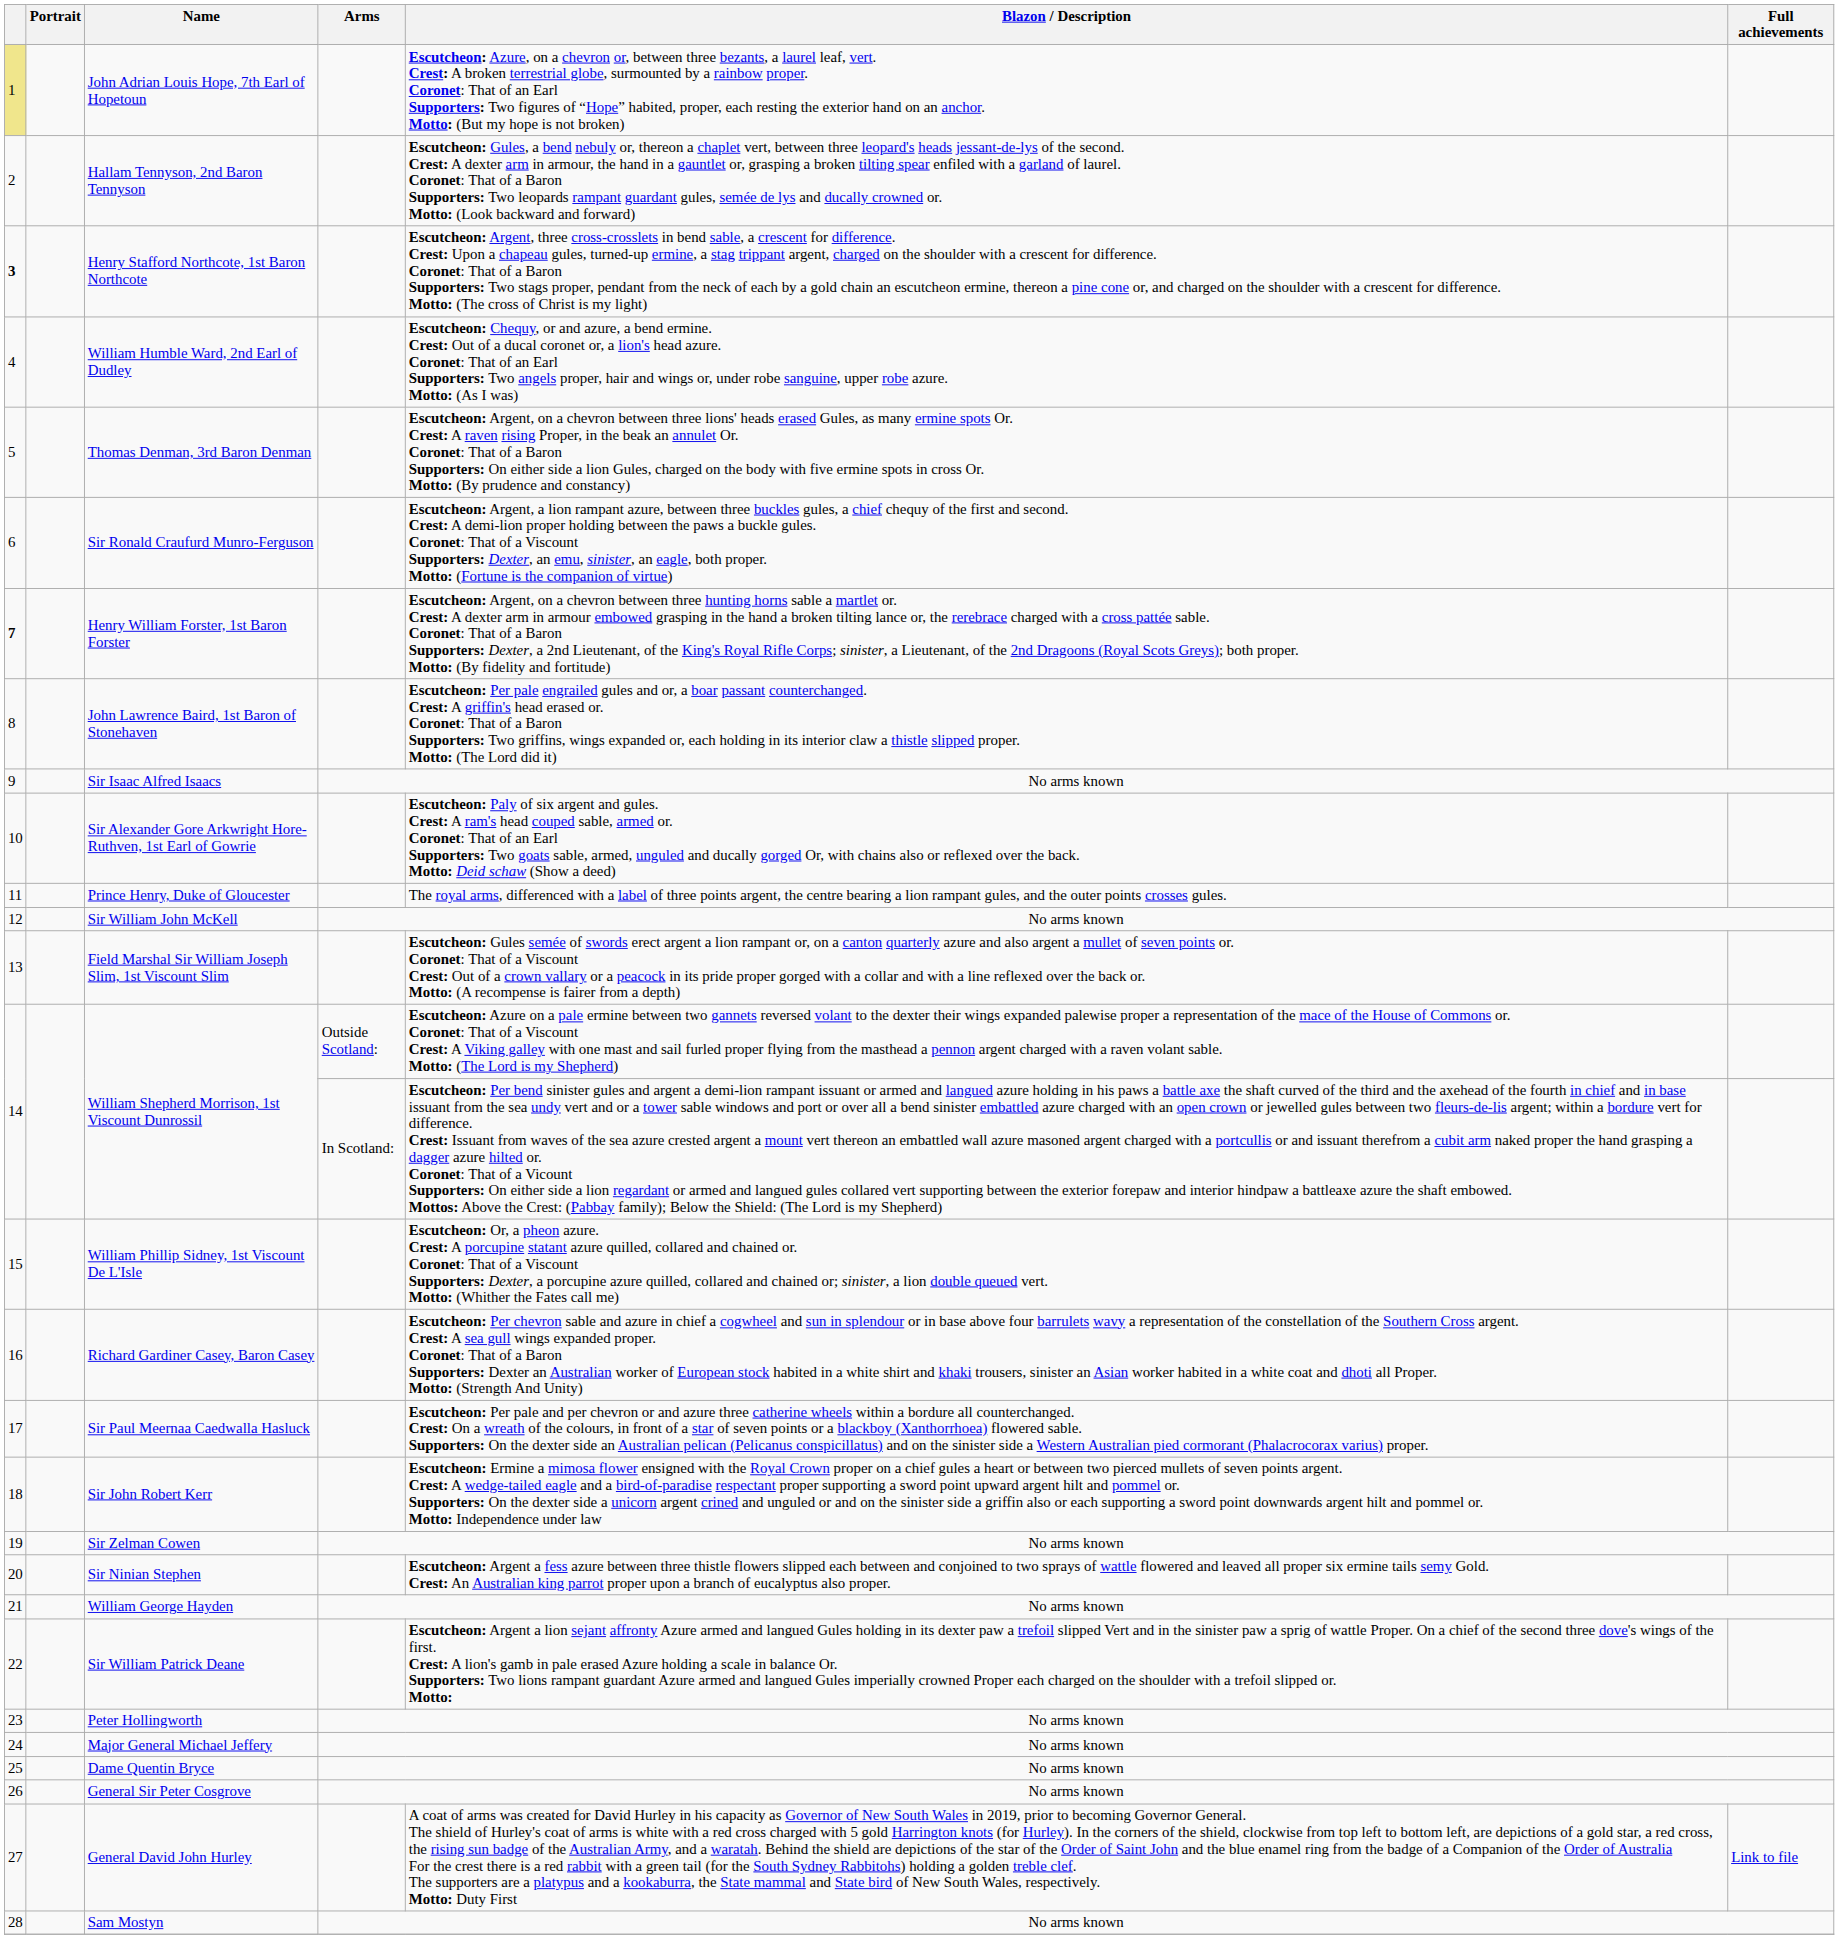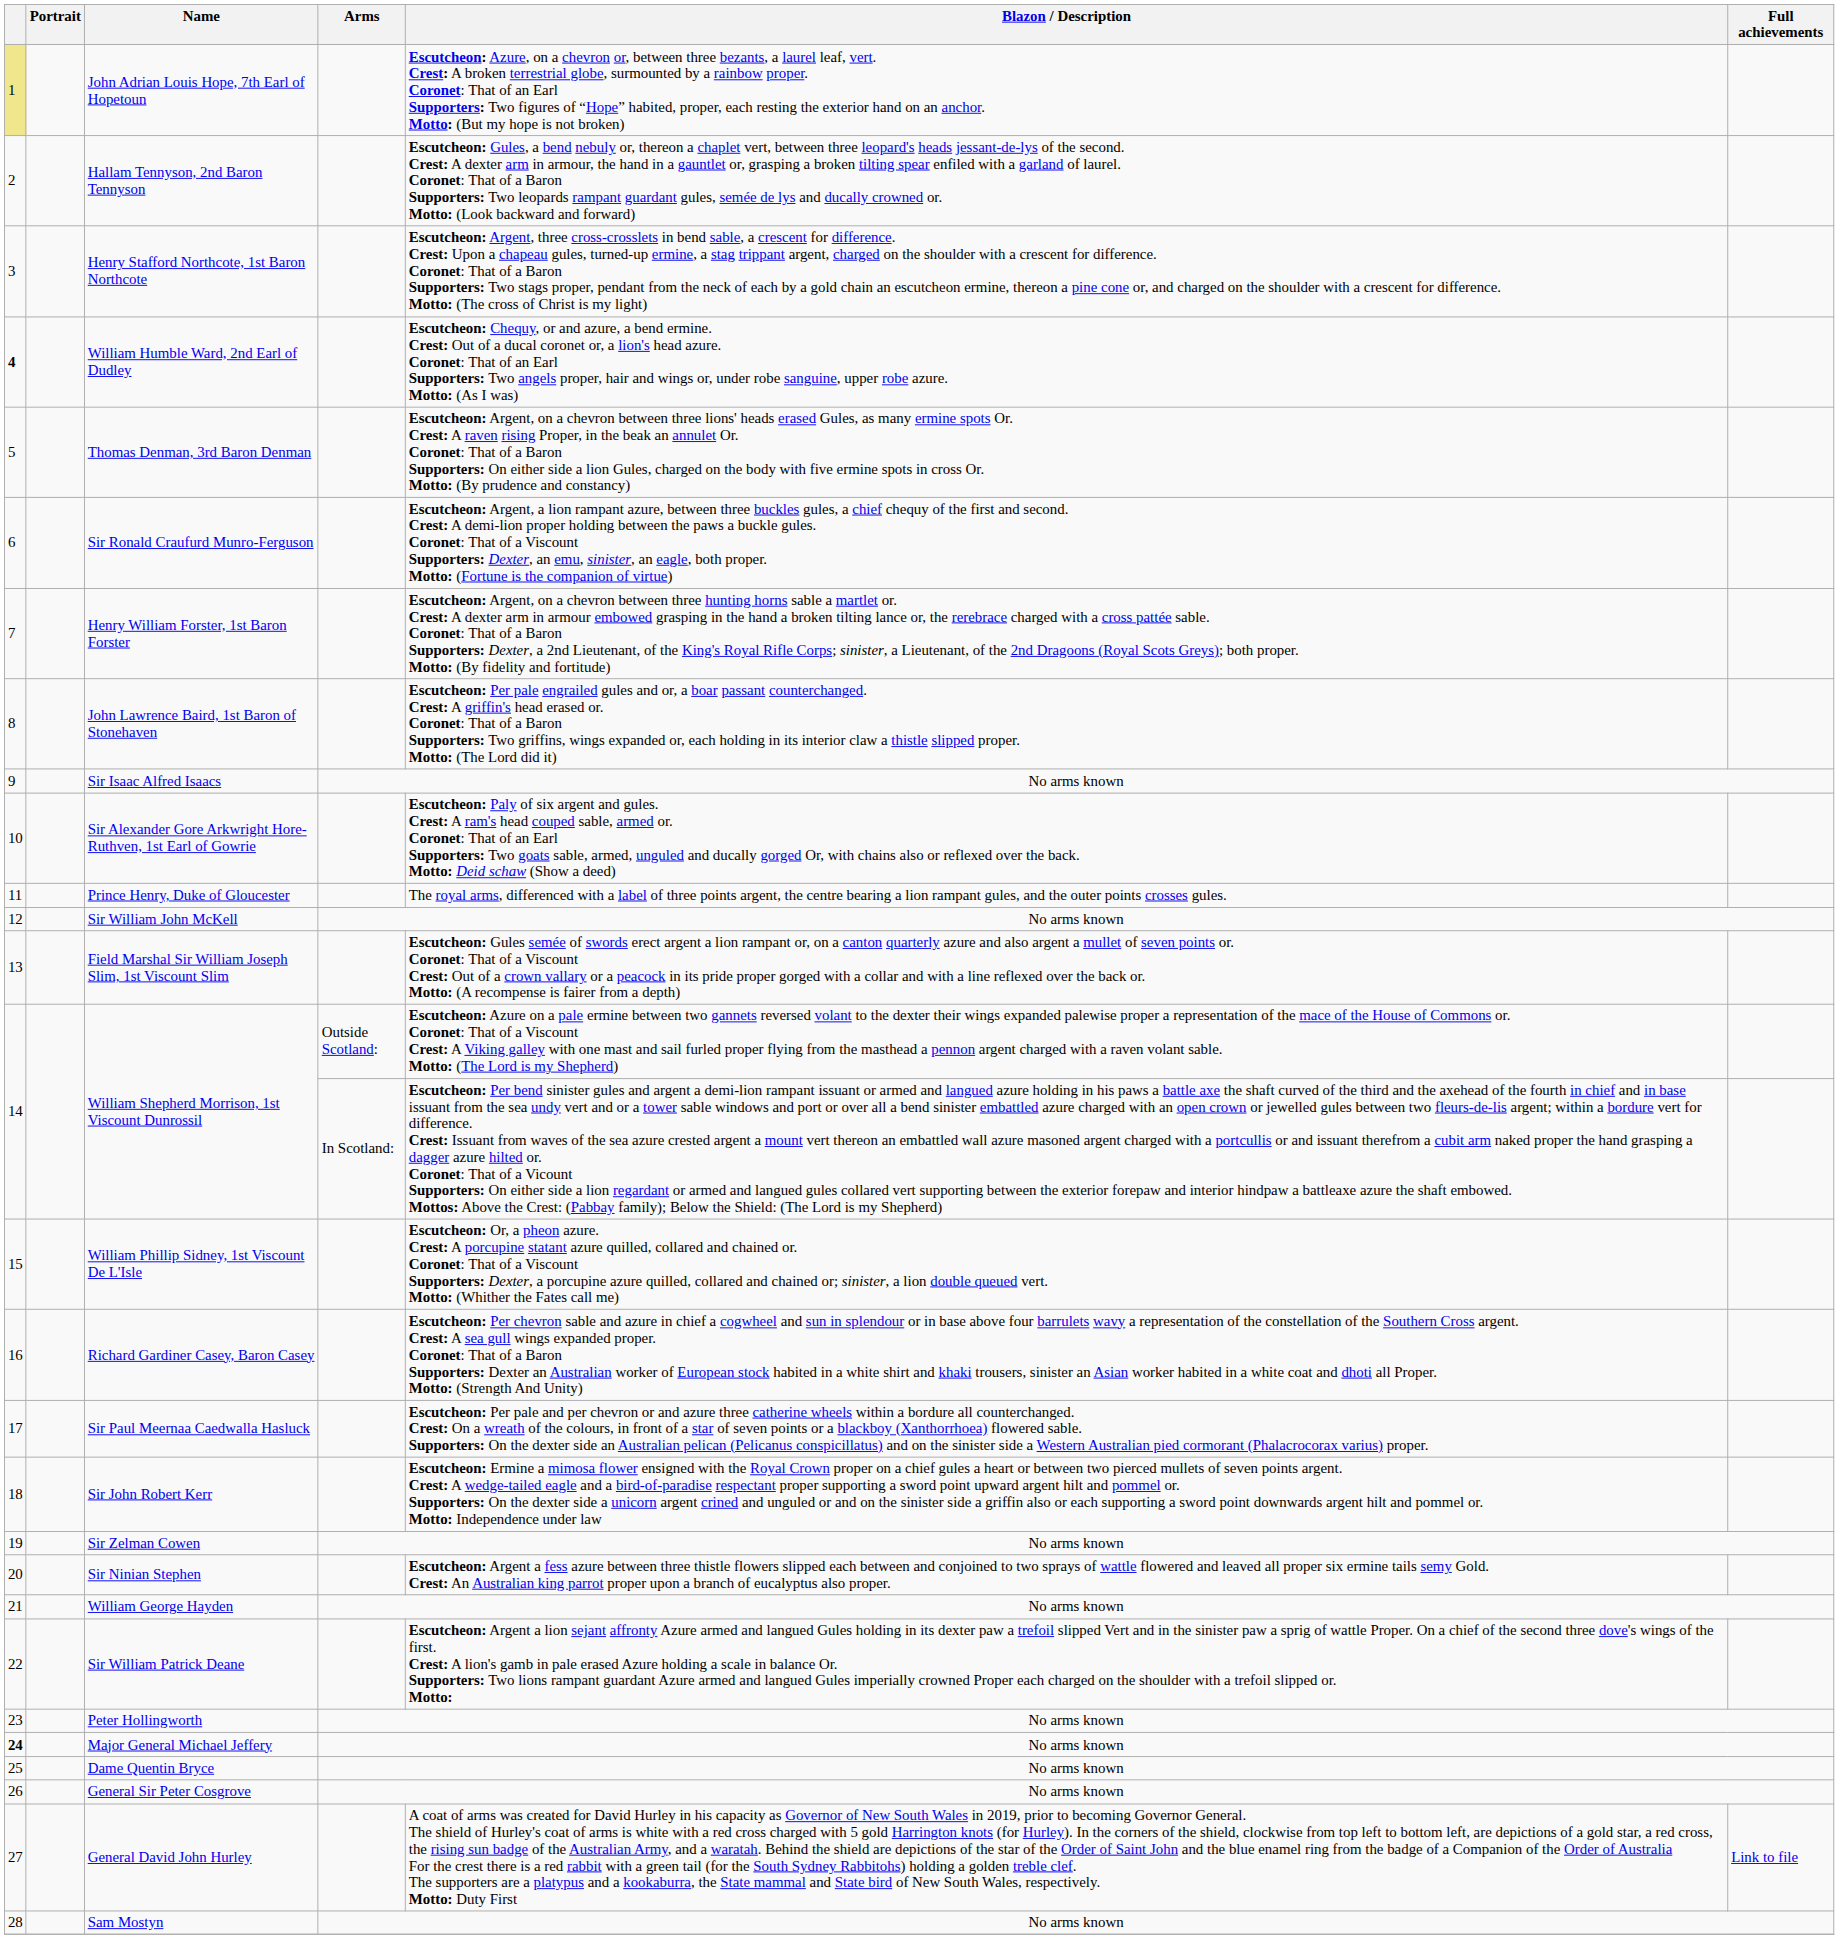(12, 271) bold -> (12, 271) normal
(12, 361) normal -> (12, 361) bold
(12, 633) bold -> (12, 633) normal
(15, 1744) normal -> (15, 1744) bold
